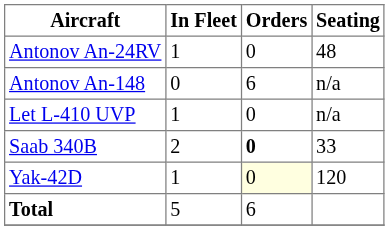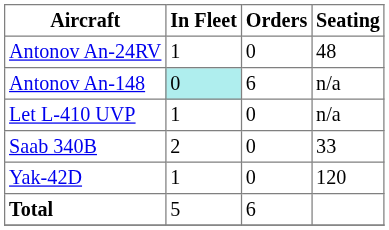(175, 83) no background -> (175, 83) paleturquoise background
(251, 146) bold -> (251, 146) normal
(251, 177) lightyellow background -> (251, 177) no background
